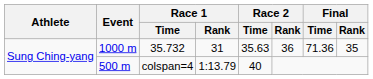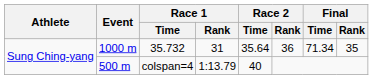(255, 48) 35.63 -> (255, 48) 35.64
(320, 48) 71.36 -> (320, 48) 71.34
